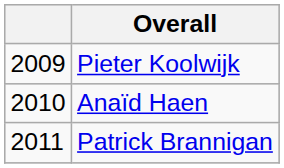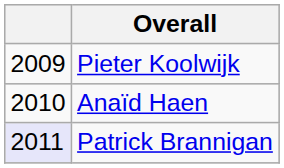(37, 142) no background -> (37, 142) lavender background
